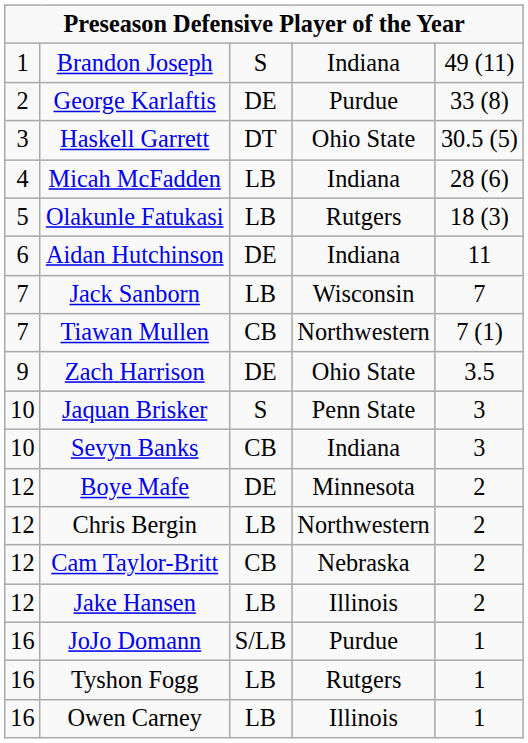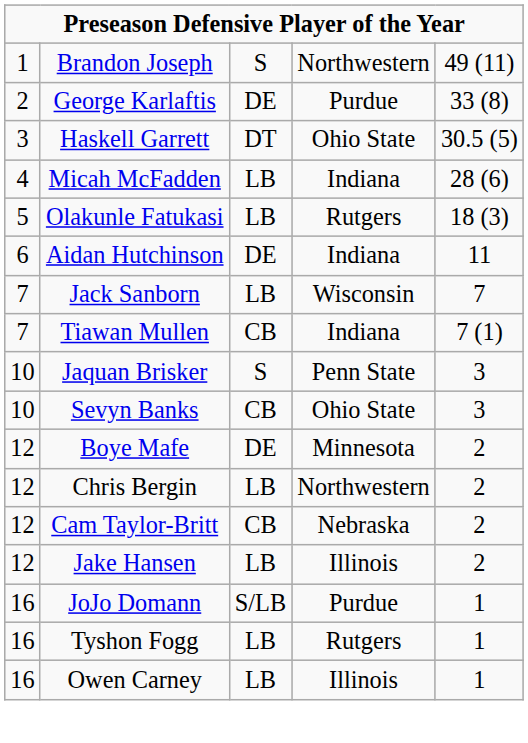(364, 62) Indiana -> (364, 62) Northwestern
(364, 332) Northwestern -> (364, 332) Indiana
- row: (135, 371)
(364, 448) Indiana -> (364, 409) Ohio State
